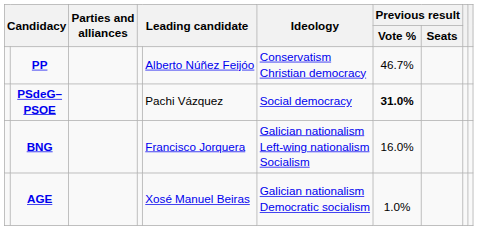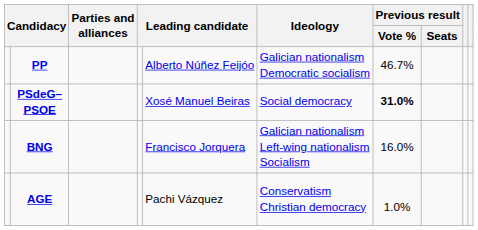(313, 65) Conservatism Christian democracy -> (315, 65) Galician nationalism Democratic socialism
(184, 102) Pachi Vázquez -> (198, 102) Xosé Manuel Beiras
(198, 199) Xosé Manuel Beiras -> (184, 199) Pachi Vázquez
(315, 199) Galician nationalism Democratic socialism -> (313, 199) Conservatism Christian democracy
